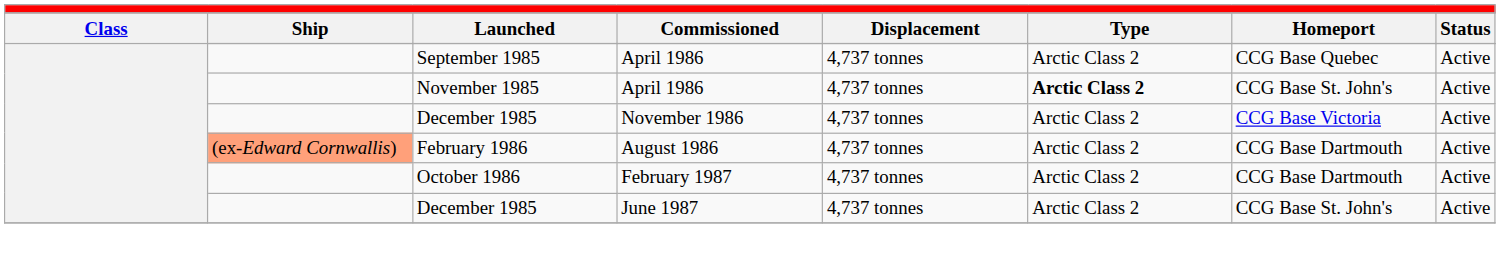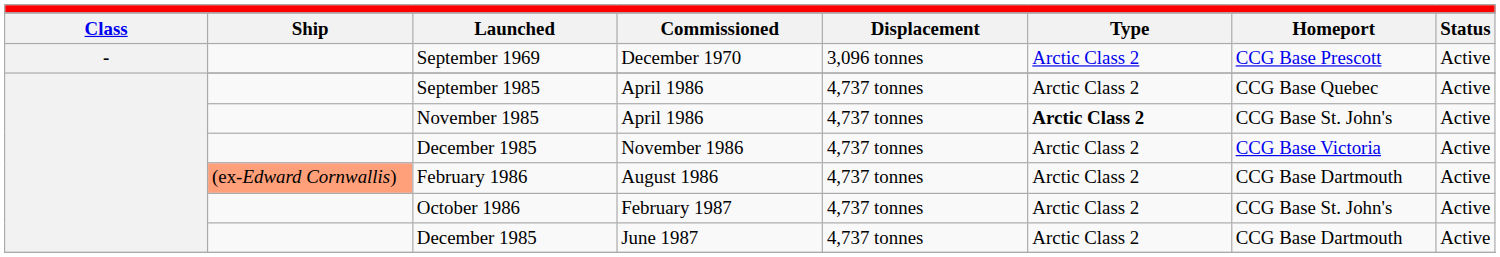+ row: (478, 58)
(1319, 177) CCG Base Dartmouth -> (1314, 207) CCG Base St. John's
(1314, 207) CCG Base St. John's -> (1319, 237) CCG Base Dartmouth
